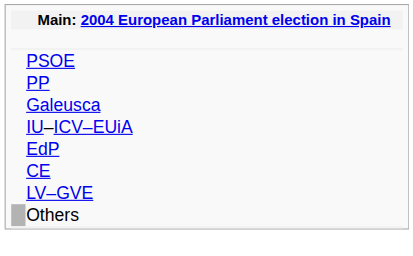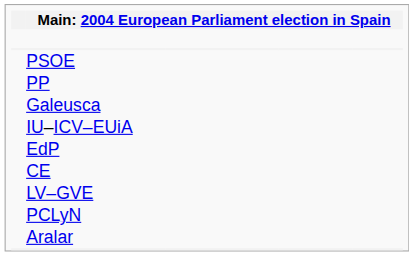+ row: (18, 216)
+ row: (18, 238)
- row: (18, 216)
